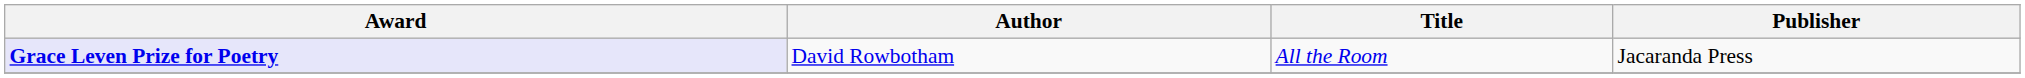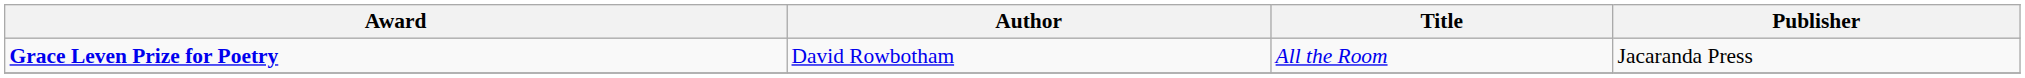(144, 55) lavender background -> (144, 55) no background
